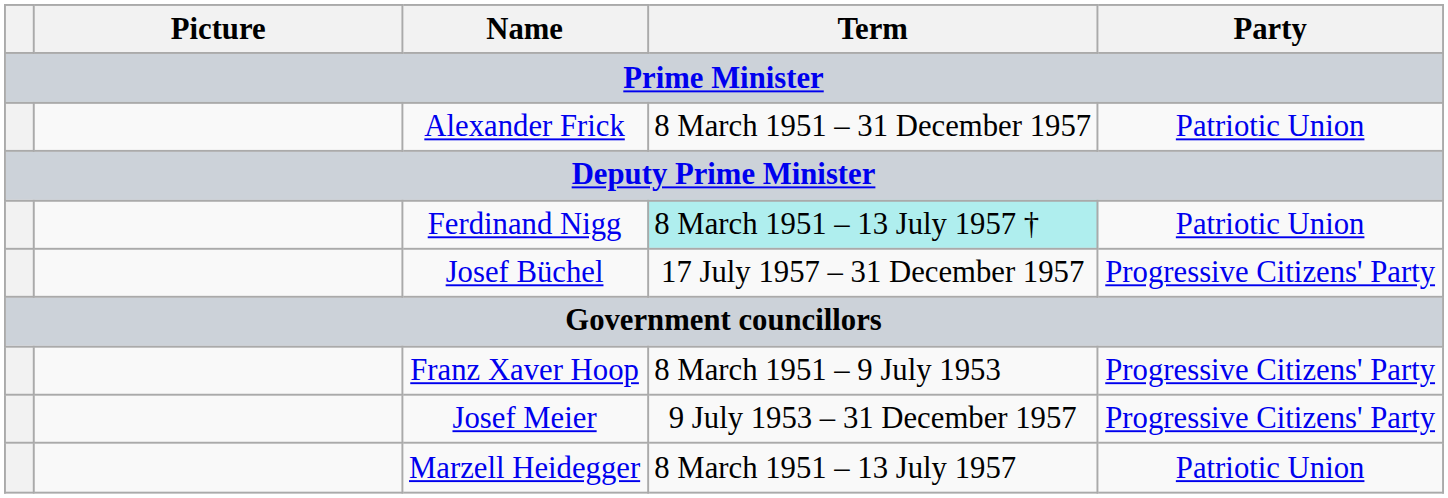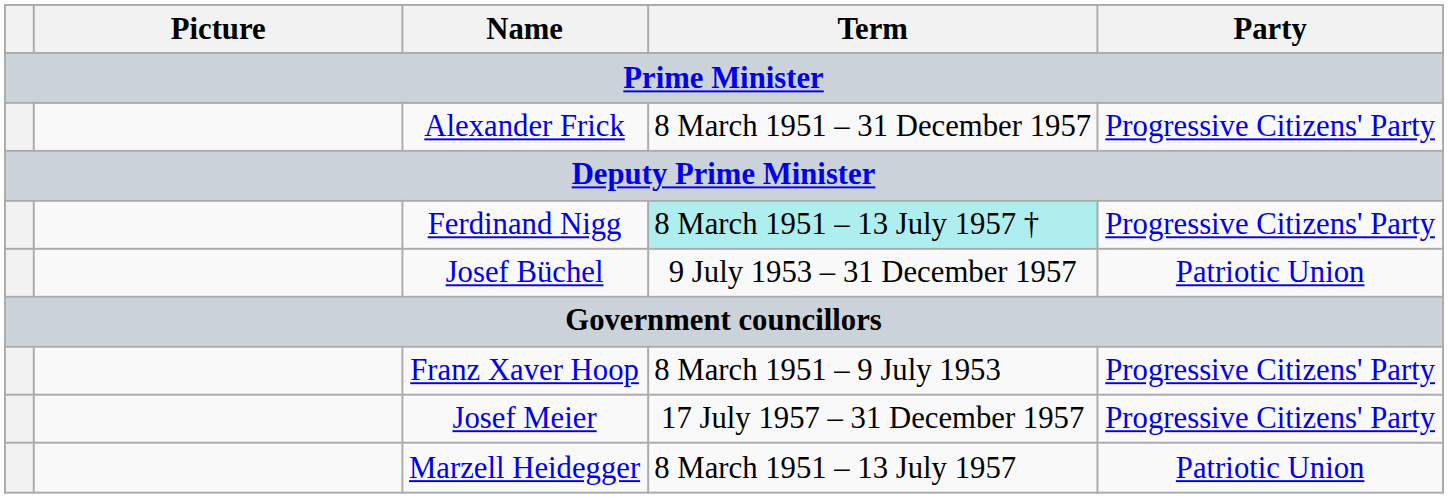(1270, 126) Patriotic Union -> (1270, 126) Progressive Citizens' Party
(1270, 223) Patriotic Union -> (1270, 223) Progressive Citizens' Party
(873, 272) 17 July 1957 – 31 December 1957 -> (873, 272) 9 July 1953 – 31 December 1957
(1270, 272) Progressive Citizens' Party -> (1270, 272) Patriotic Union
(873, 418) 9 July 1953 – 31 December 1957 -> (873, 418) 17 July 1957 – 31 December 1957
